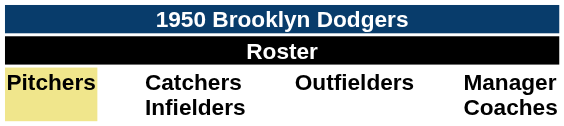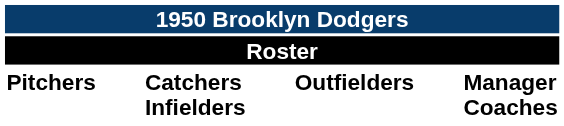(51, 82) khaki background -> (51, 82) no background
